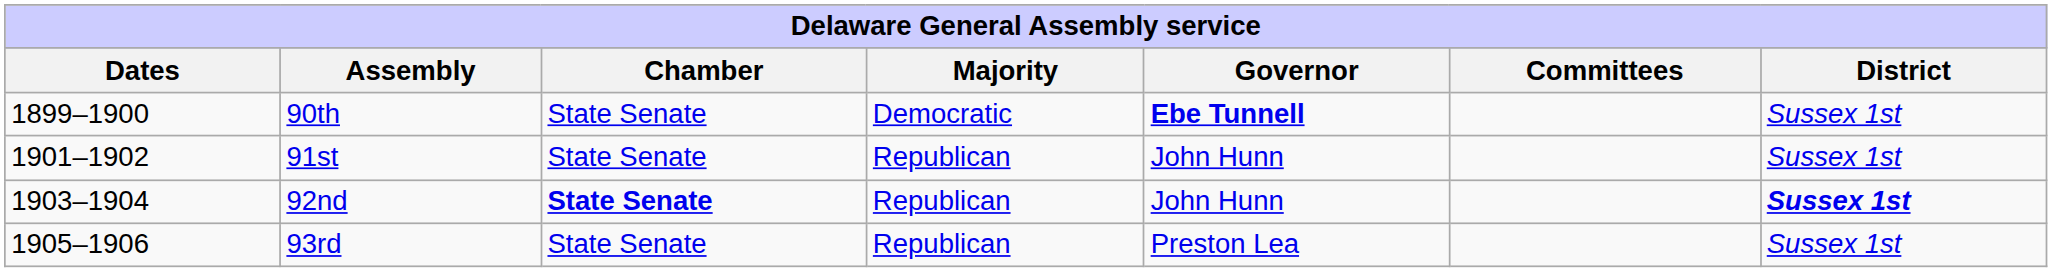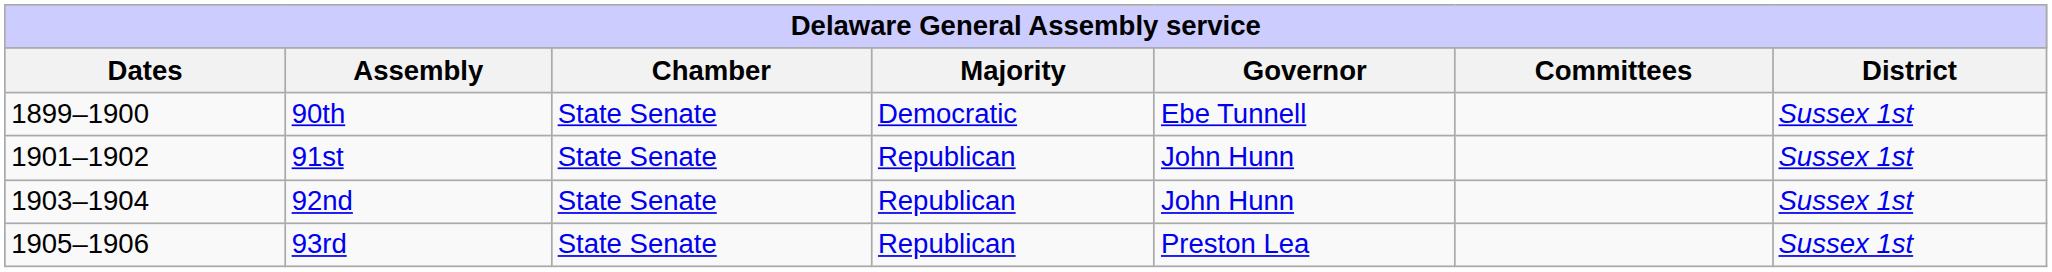(1228, 113) bold -> (1234, 113) normal
(630, 200) bold -> (637, 200) normal
(1839, 200) bold -> (1846, 200) normal
